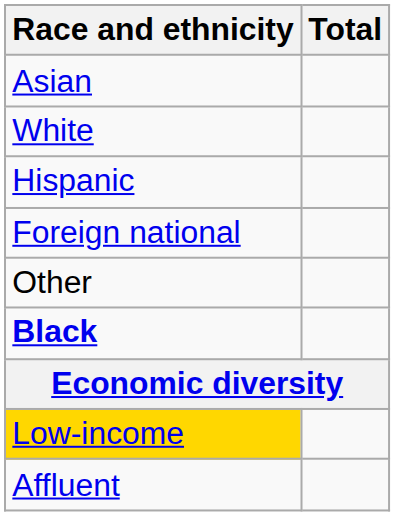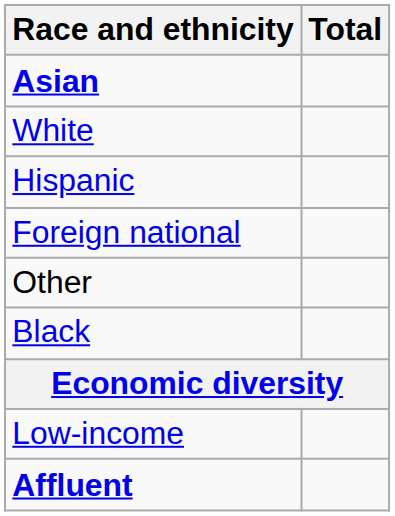(52, 80) normal -> (56, 80) bold
(55, 332) bold -> (51, 332) normal
(98, 433) gold background -> (98, 433) no background
(66, 484) normal -> (72, 484) bold
